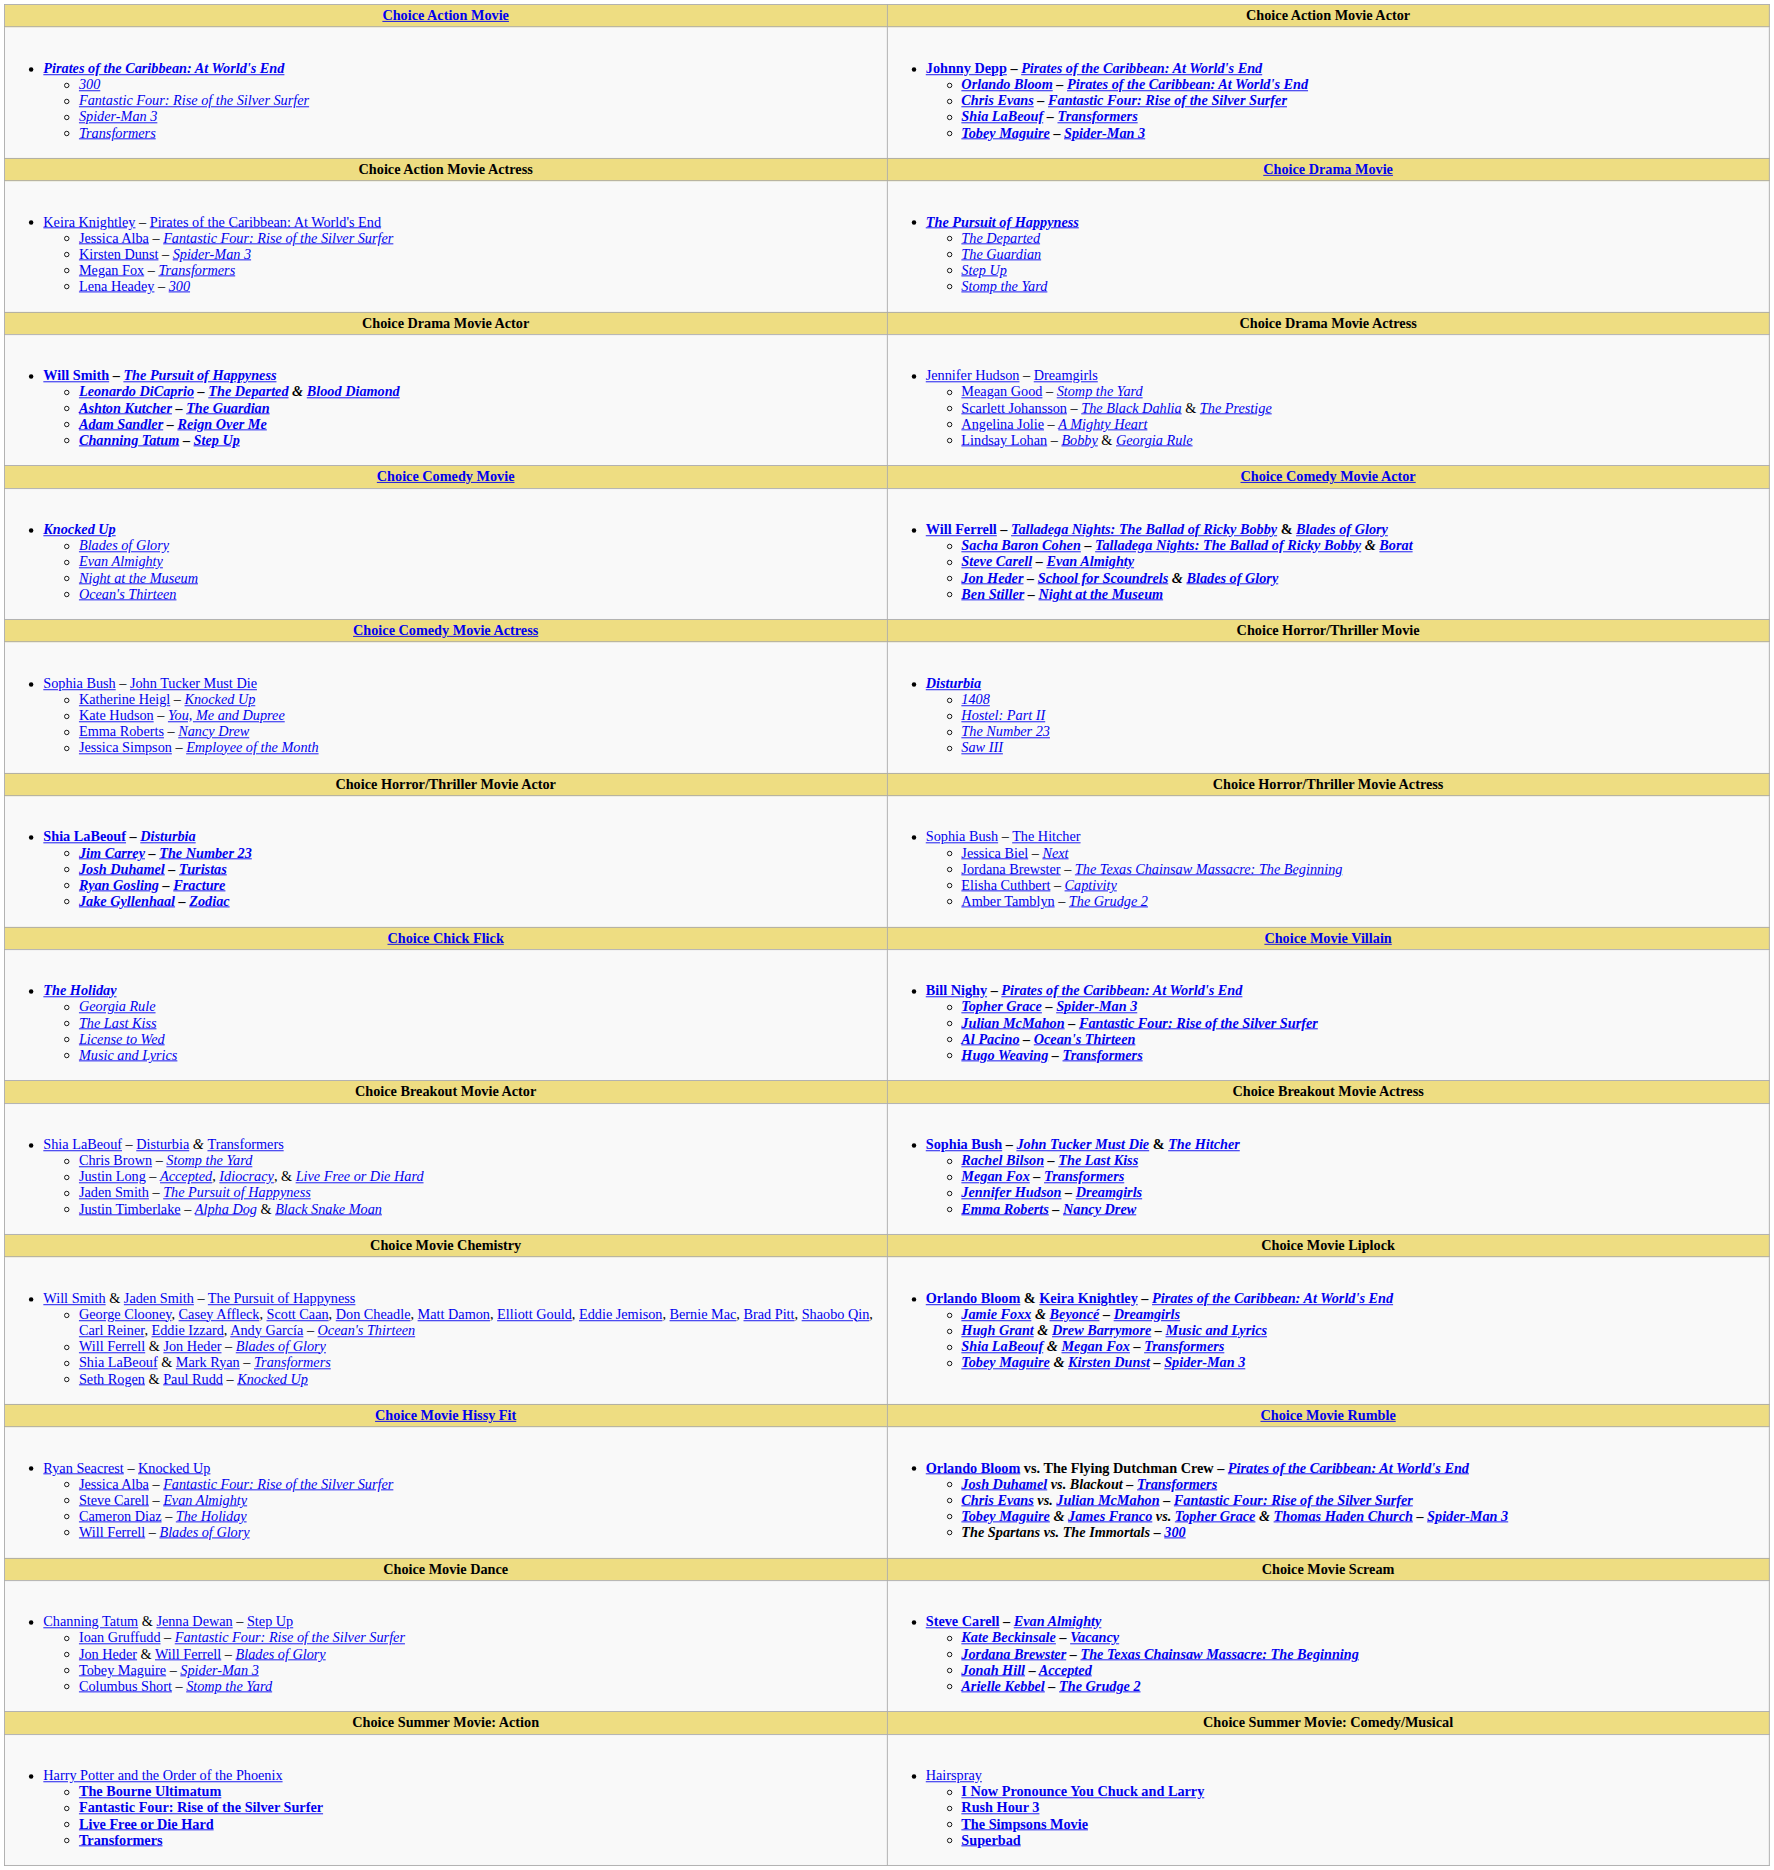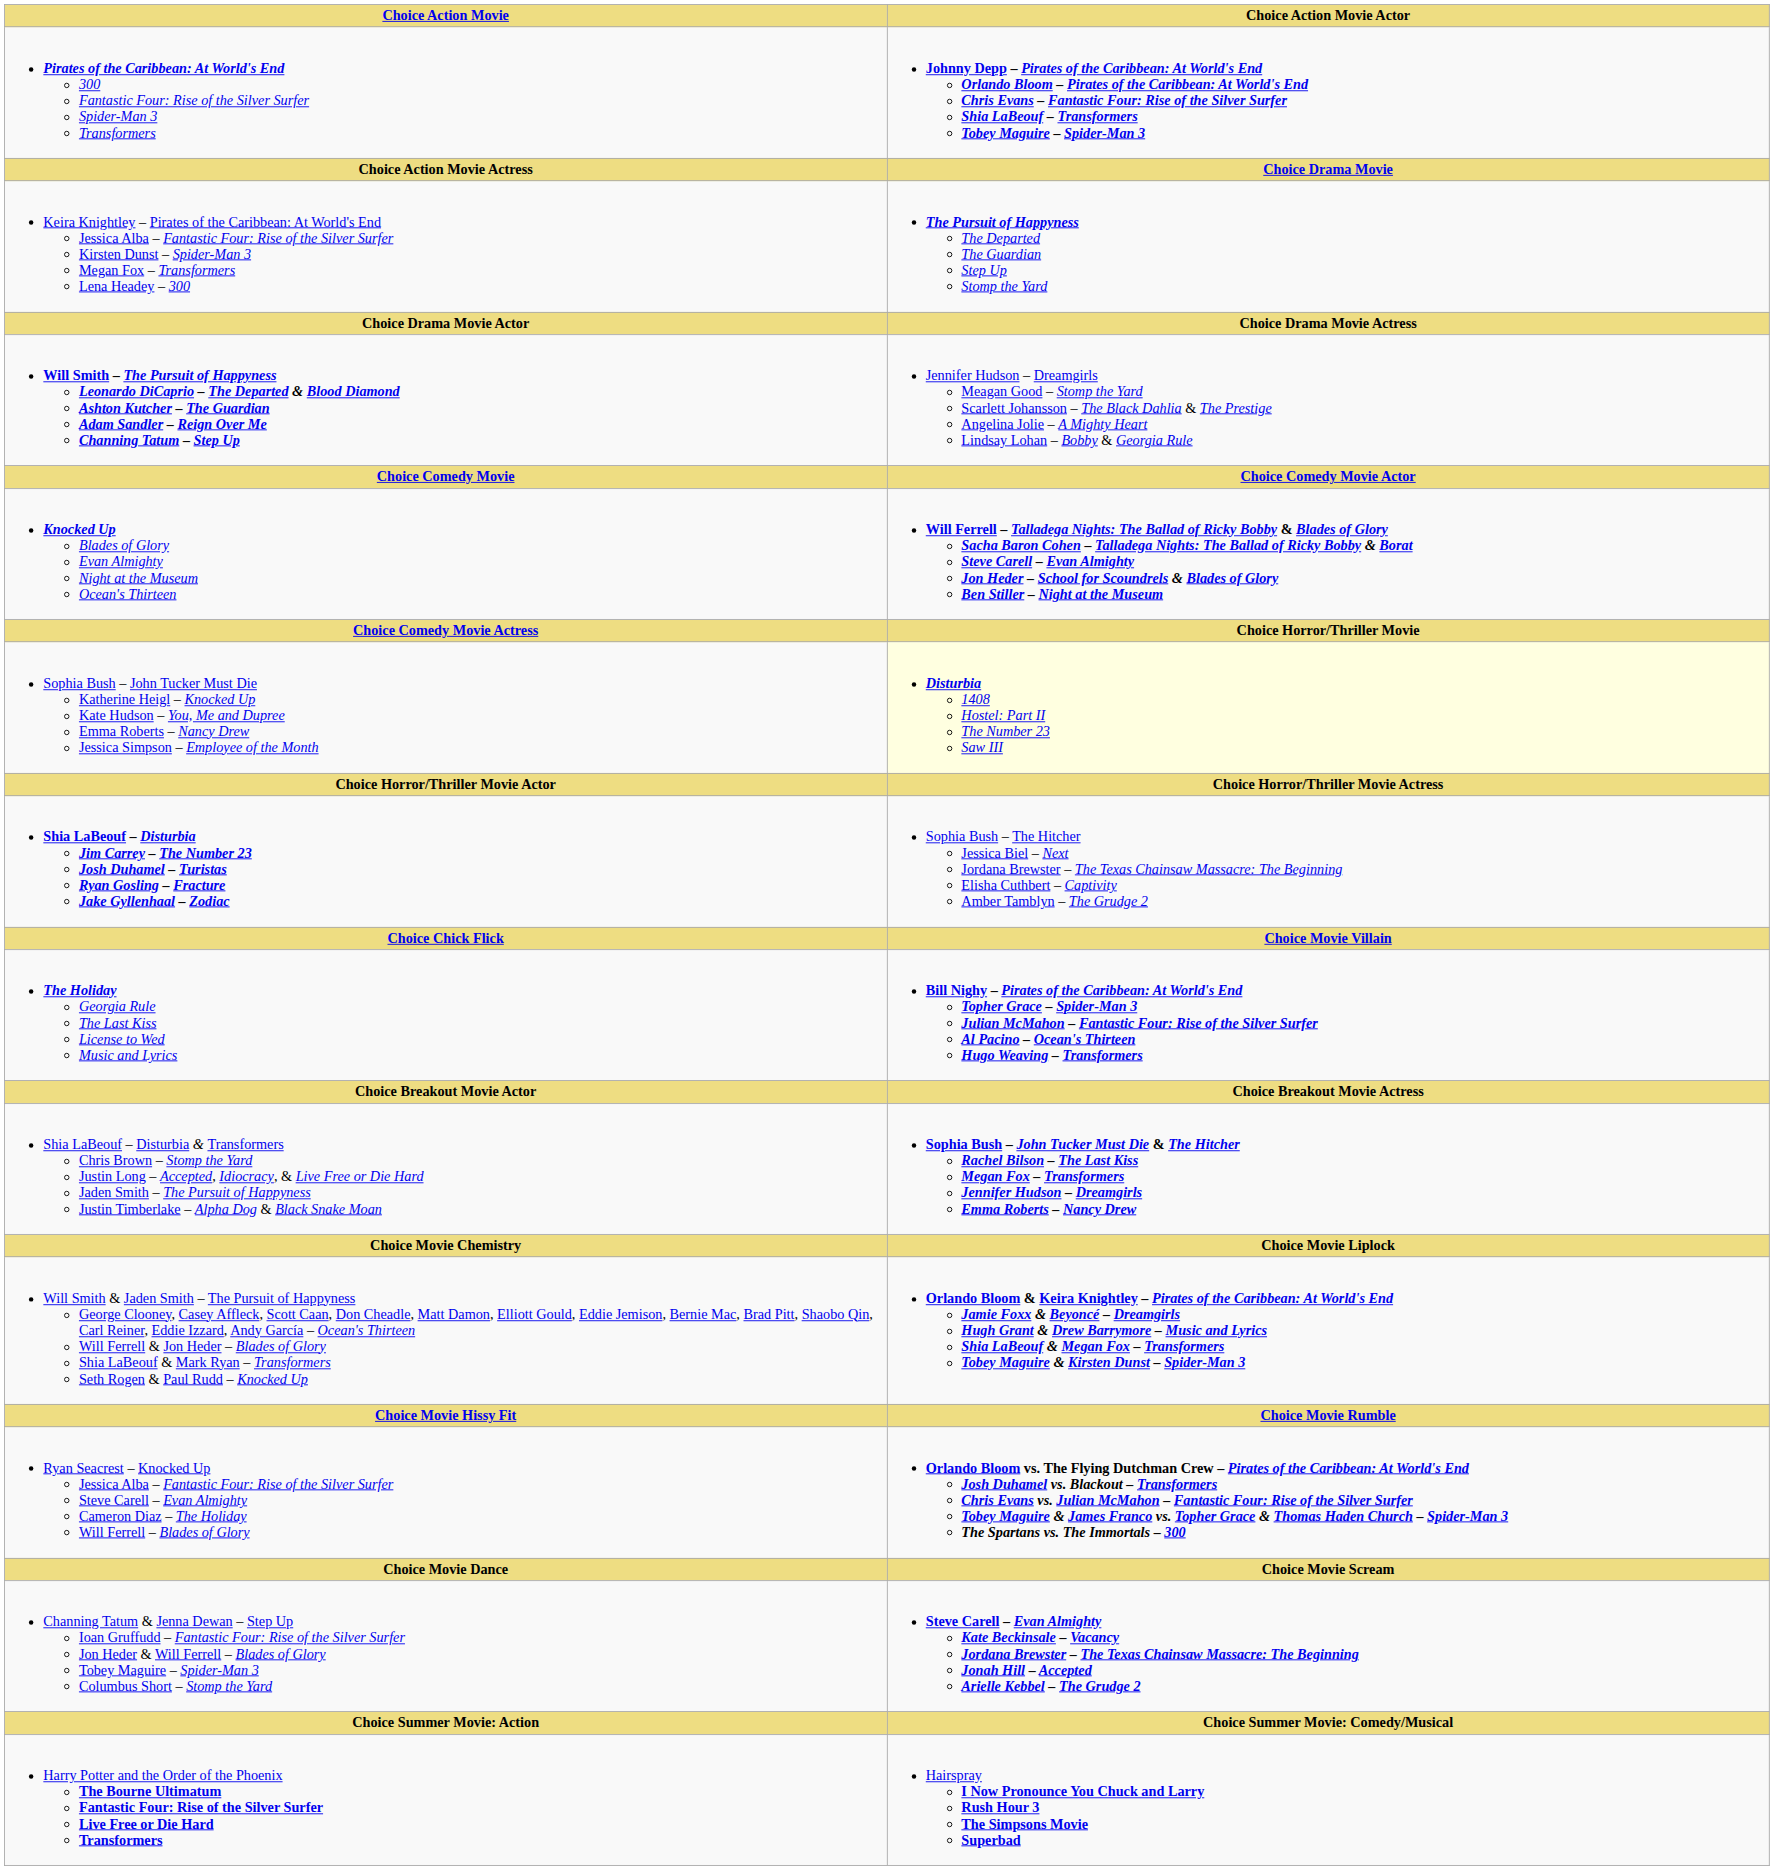(1328, 716) no background -> (1328, 716) lightyellow background
